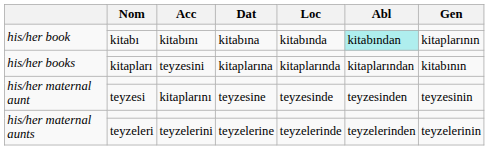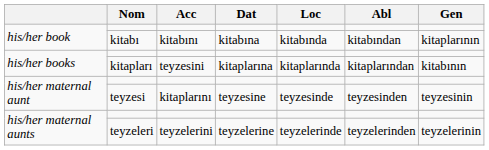(374, 40) paleturquoise background -> (374, 40) no background
